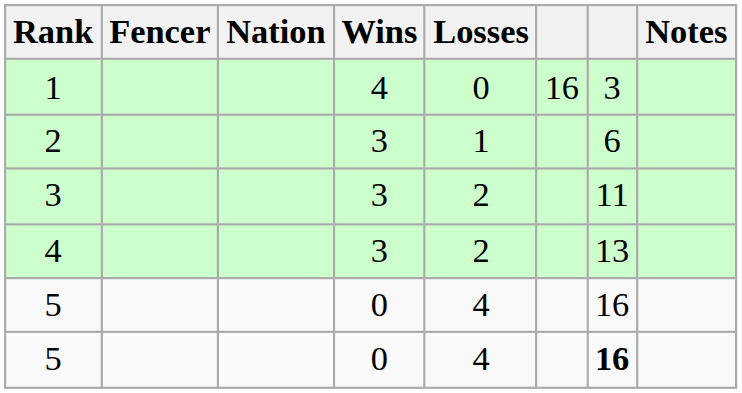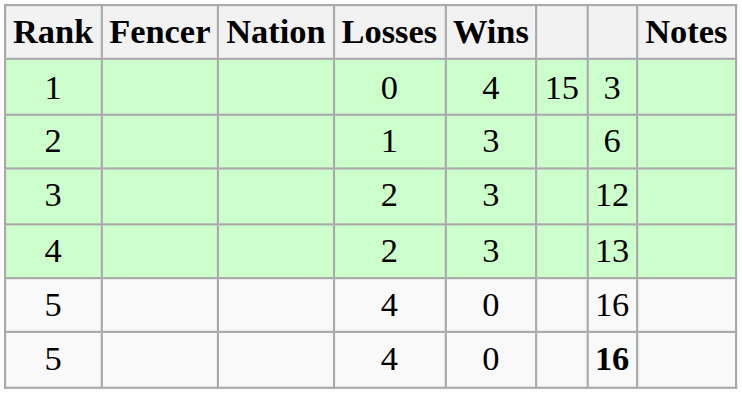columns swapped: (379, 31) <-> (481, 31)
(562, 86) 16 -> (562, 86) 15
(612, 195) 11 -> (612, 195) 12
